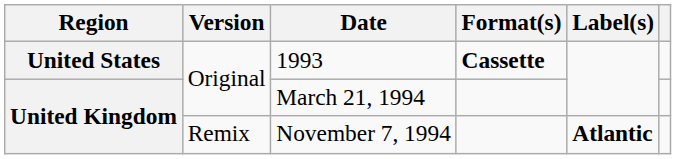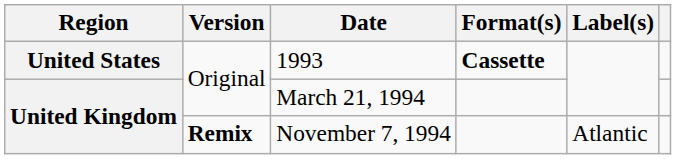(219, 134) normal -> (220, 134) bold
(612, 134) bold -> (610, 134) normal
